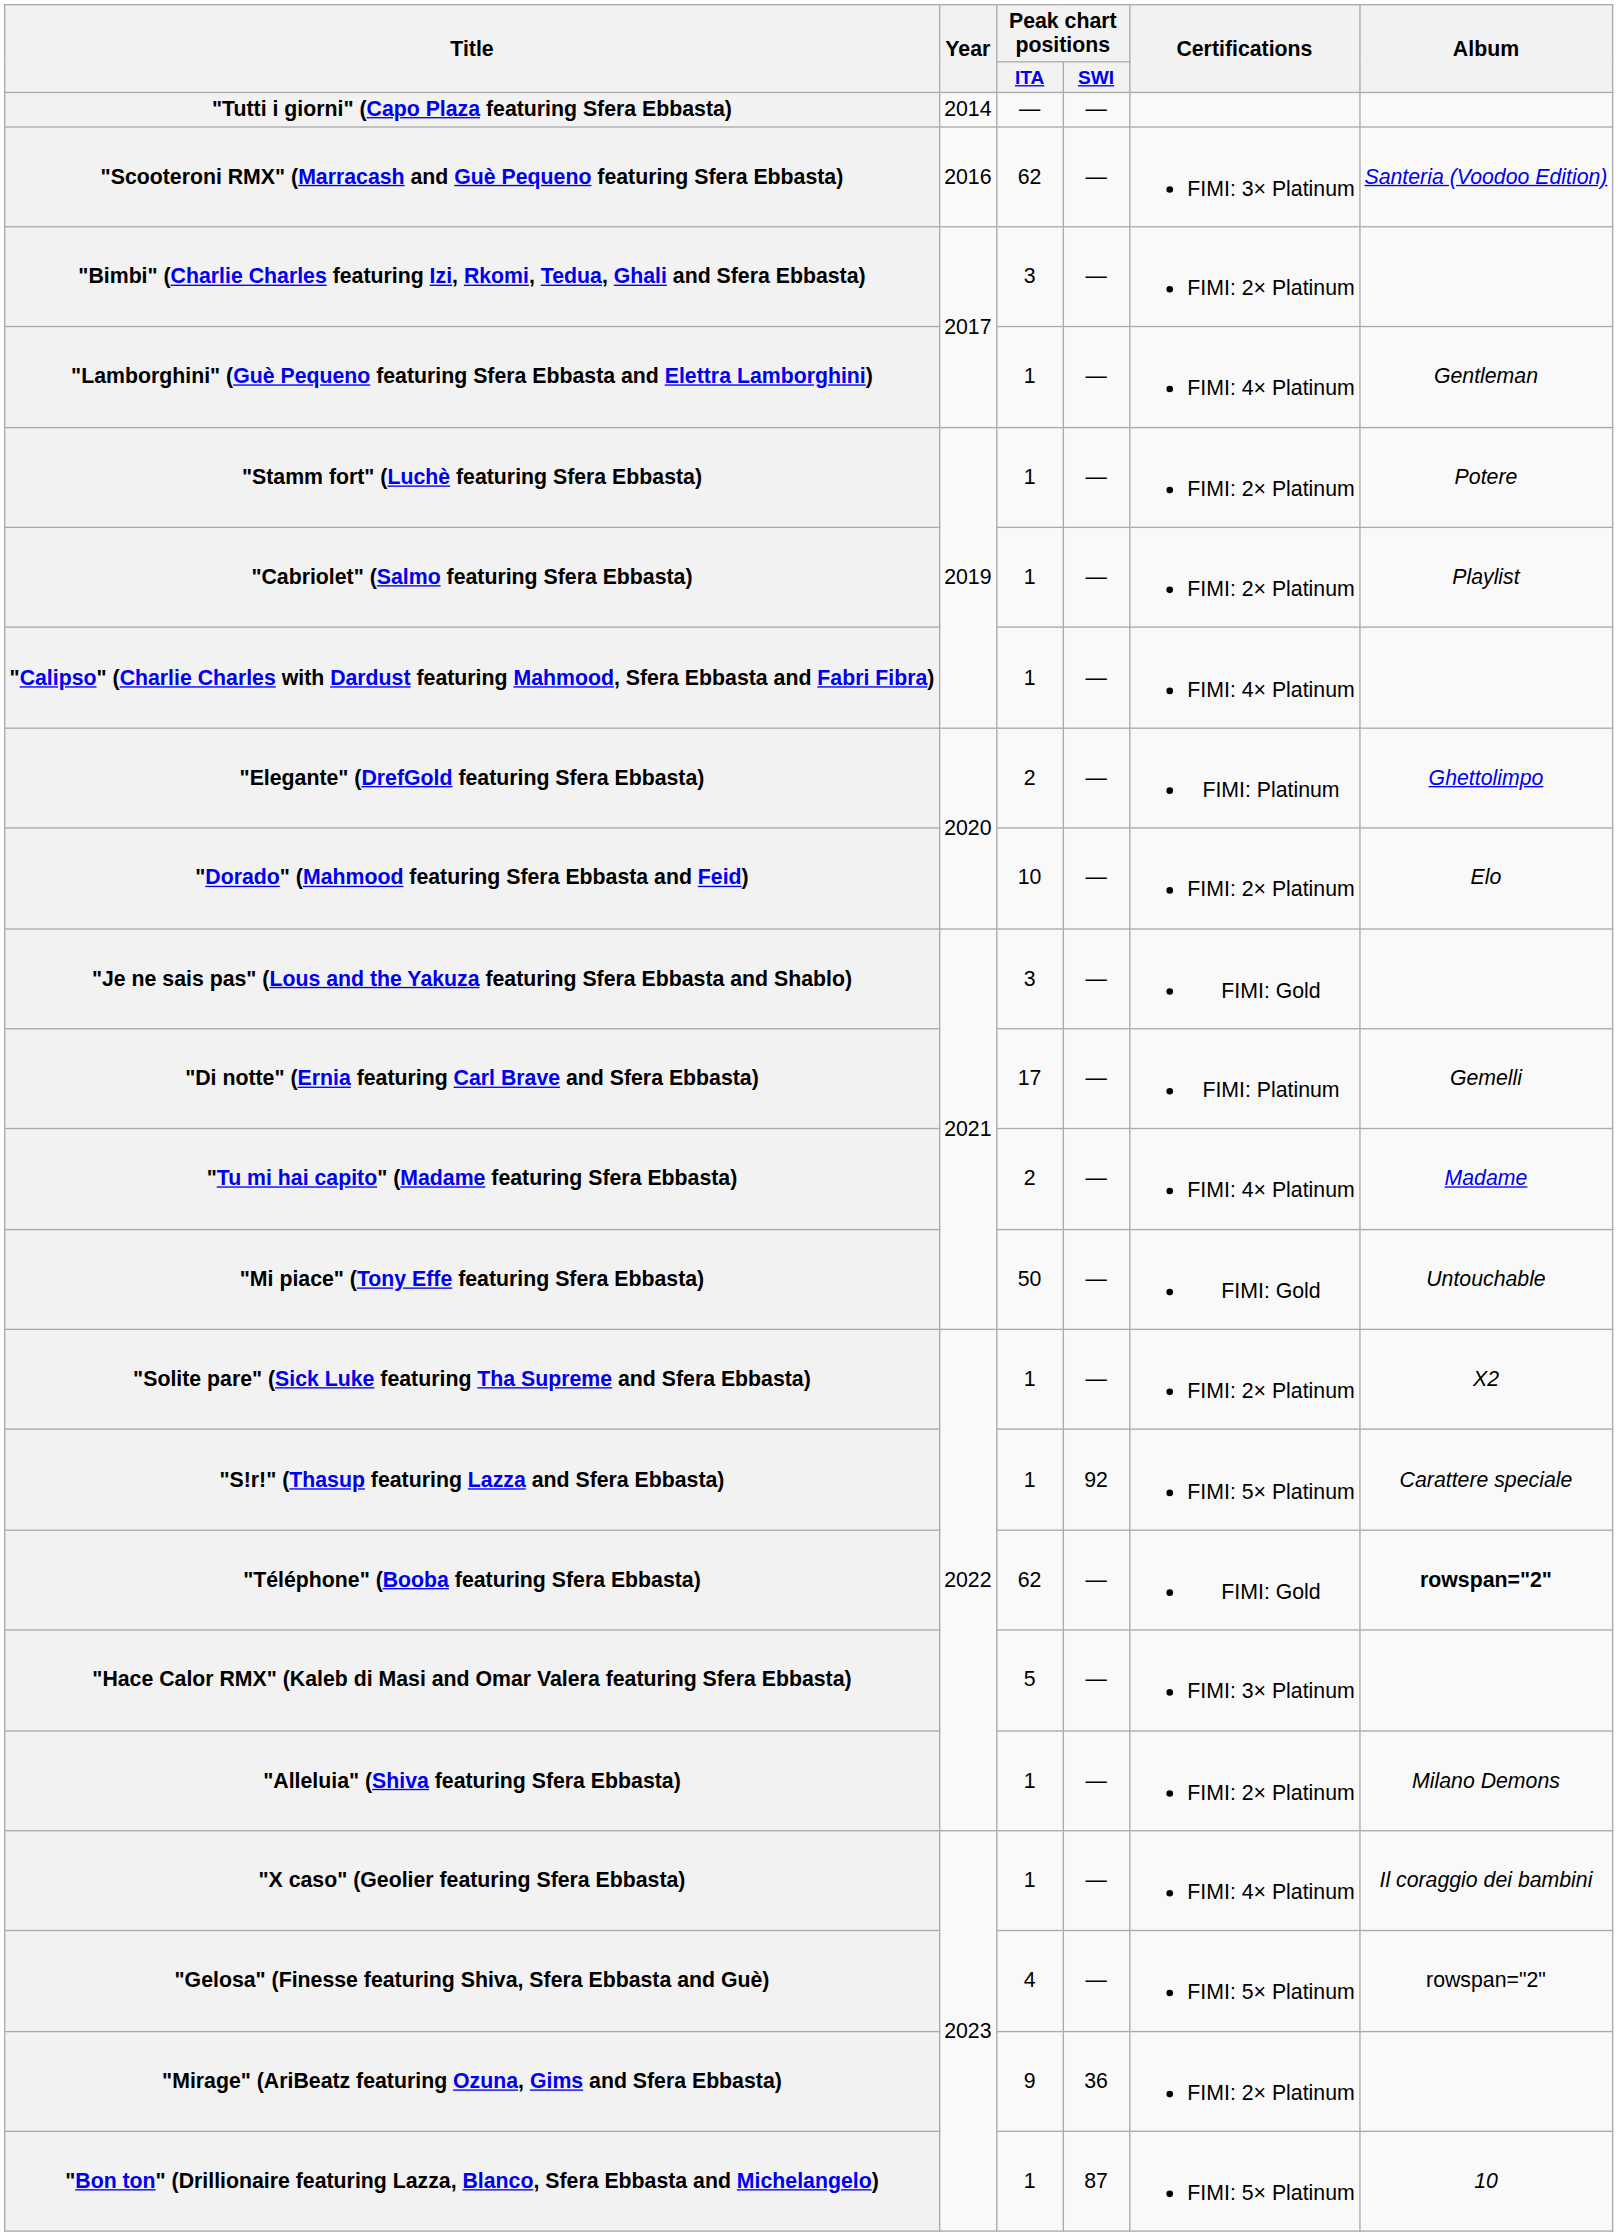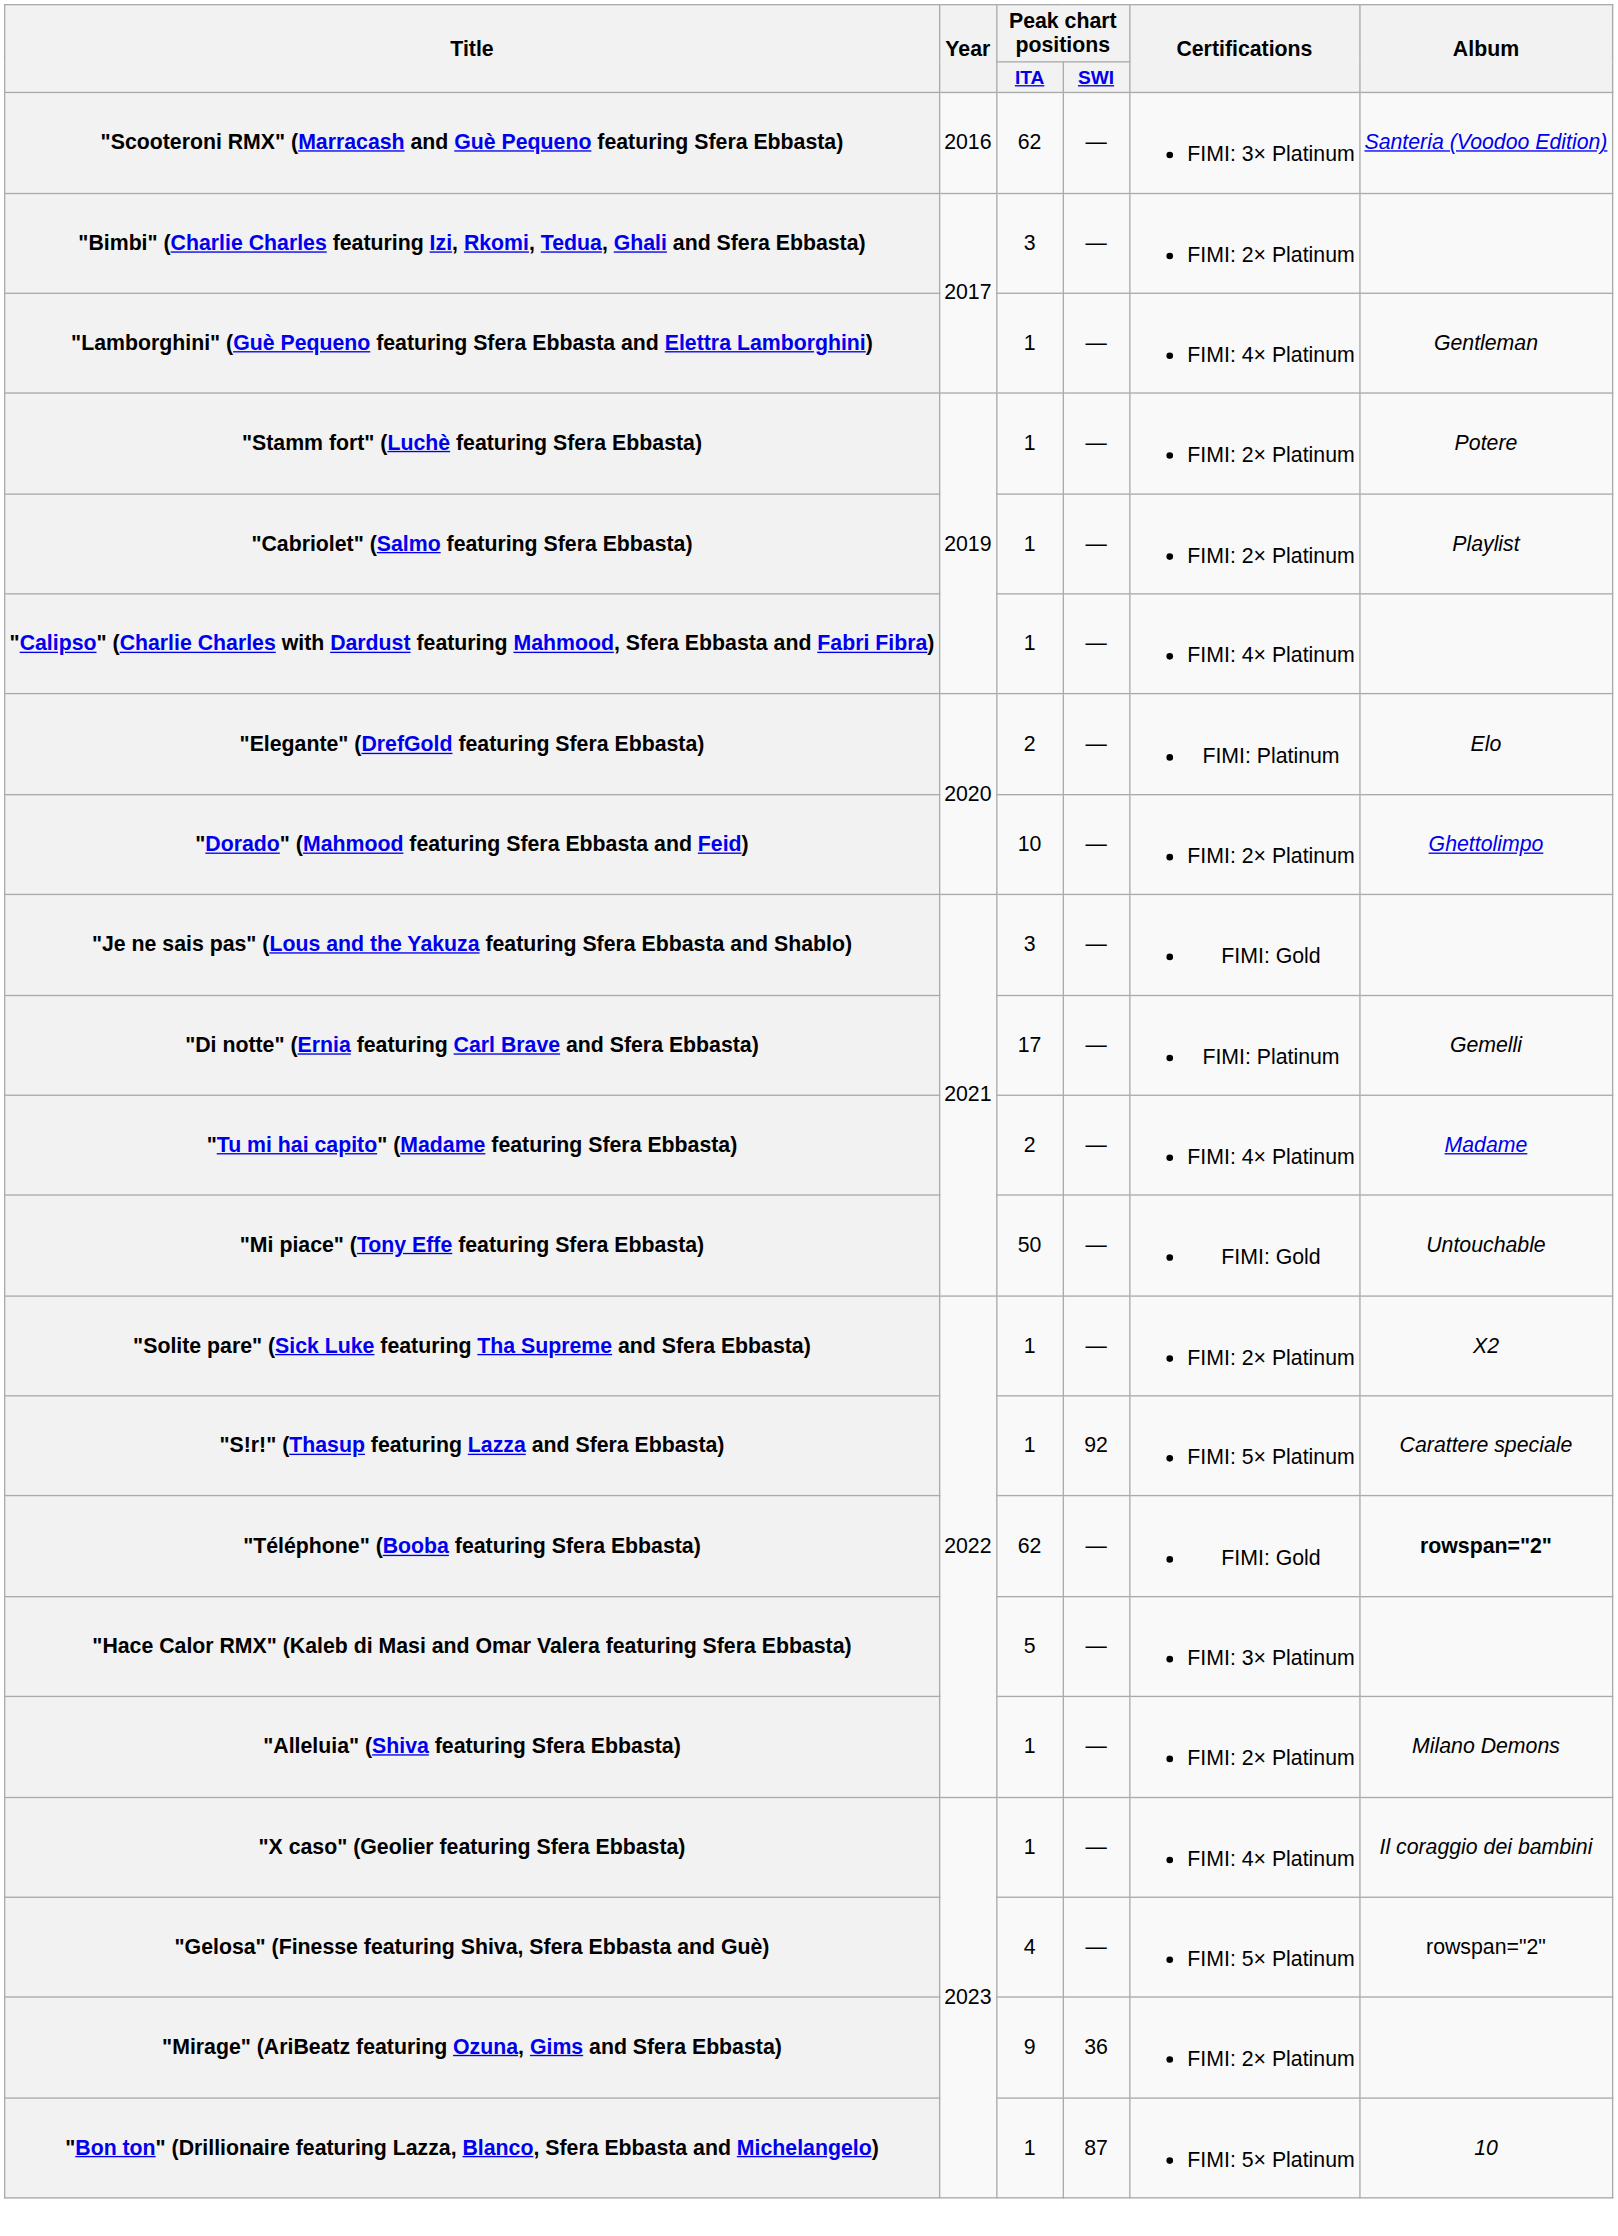- row: (472, 109)
(1486, 777) Ghettolimpo -> (1486, 744) Elo
(1486, 878) Elo -> (1486, 844) Ghettolimpo
